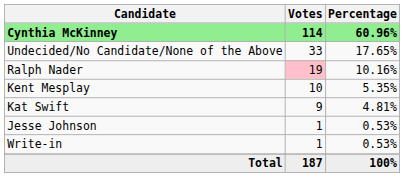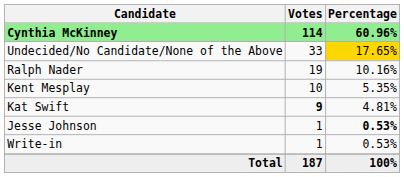(376, 51) no background -> (376, 51) gold background
(316, 70) pink background -> (316, 70) no background
(319, 107) normal -> (319, 107) bold
(380, 126) normal -> (380, 126) bold
